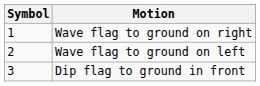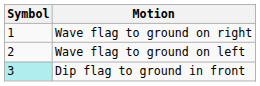(11, 71) no background -> (11, 71) paleturquoise background
